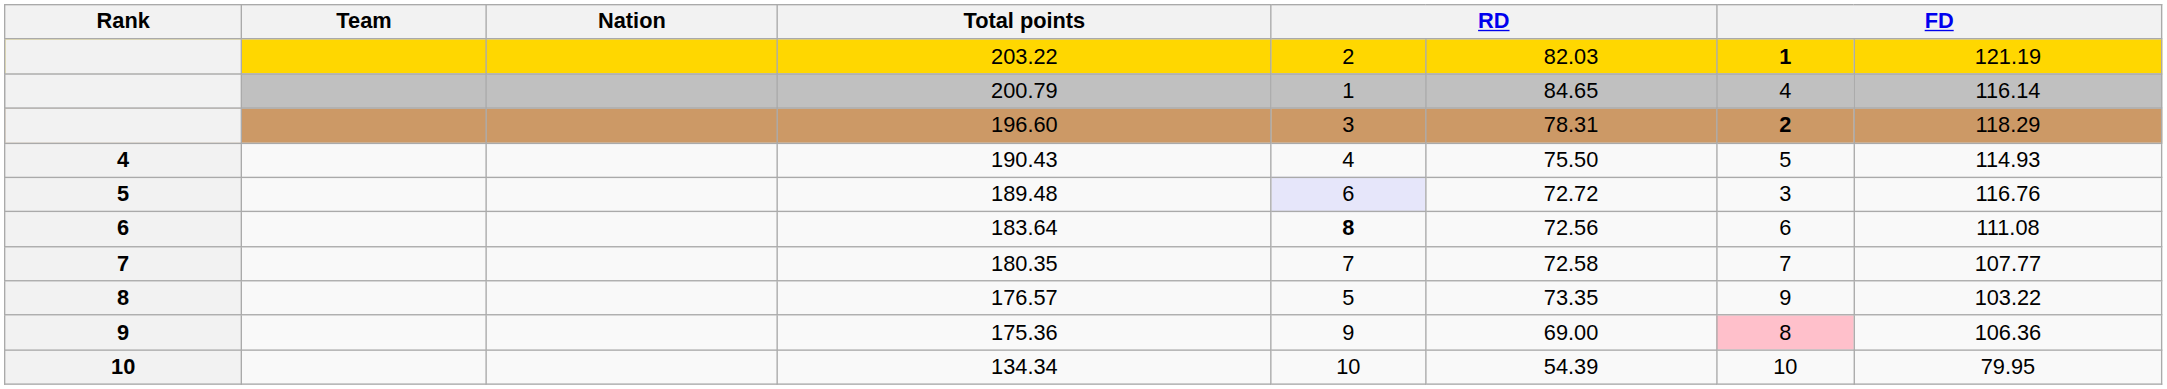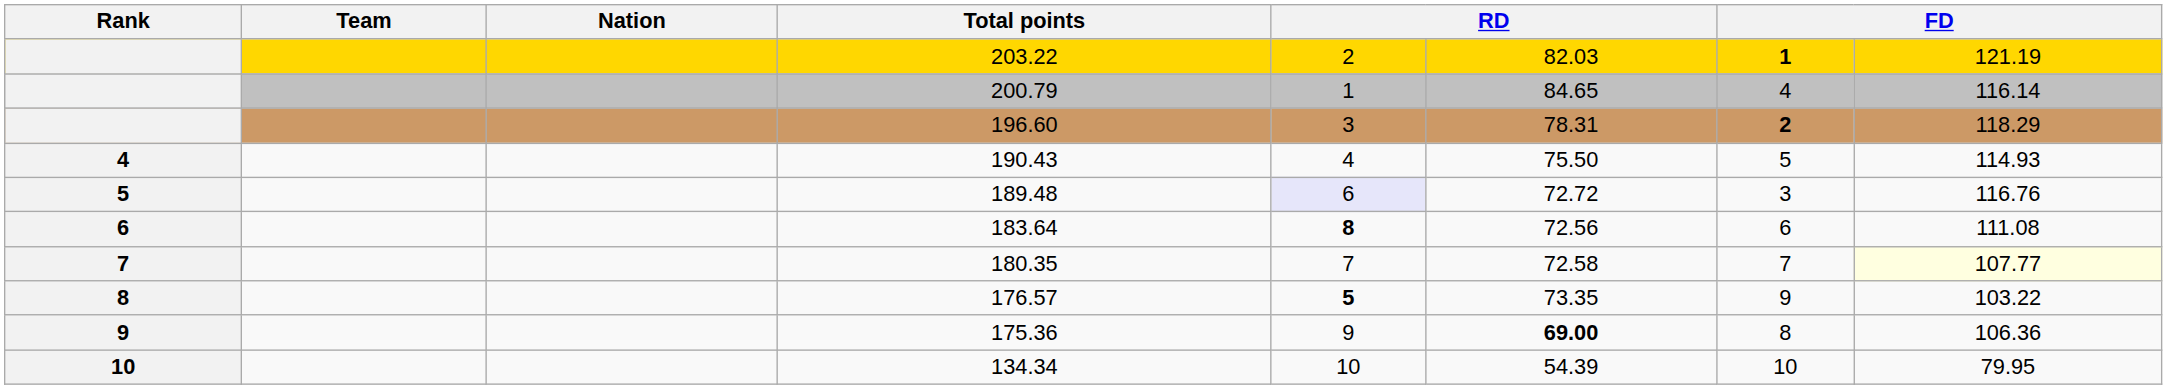(2008, 263) no background -> (2008, 263) lightyellow background
(1348, 297) normal -> (1348, 297) bold
(1571, 332) normal -> (1571, 332) bold
(1785, 332) pink background -> (1785, 332) no background
